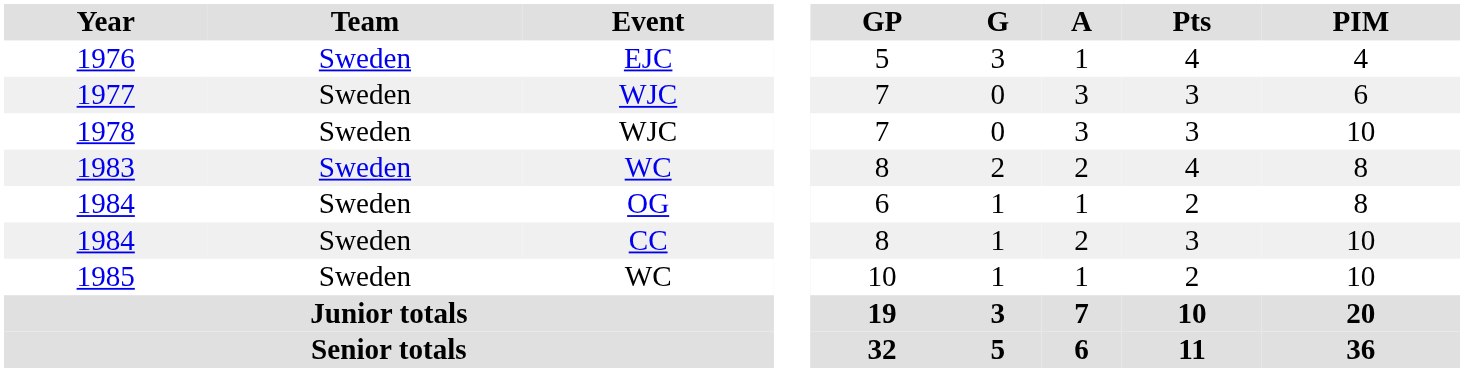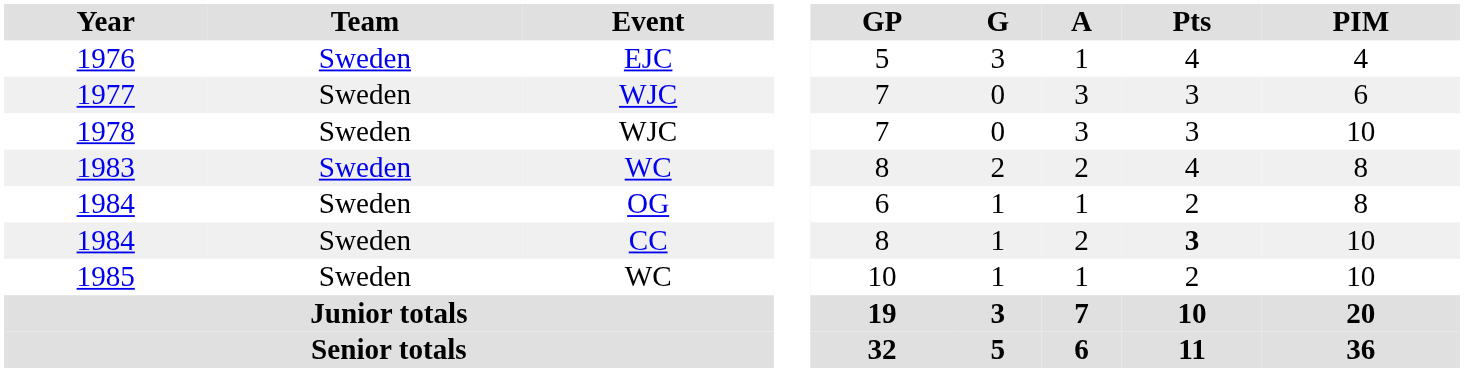(1192, 240) normal -> (1192, 240) bold
